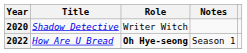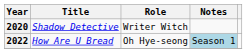(155, 41) bold -> (155, 41) normal
(214, 41) no background -> (214, 41) lightblue background
